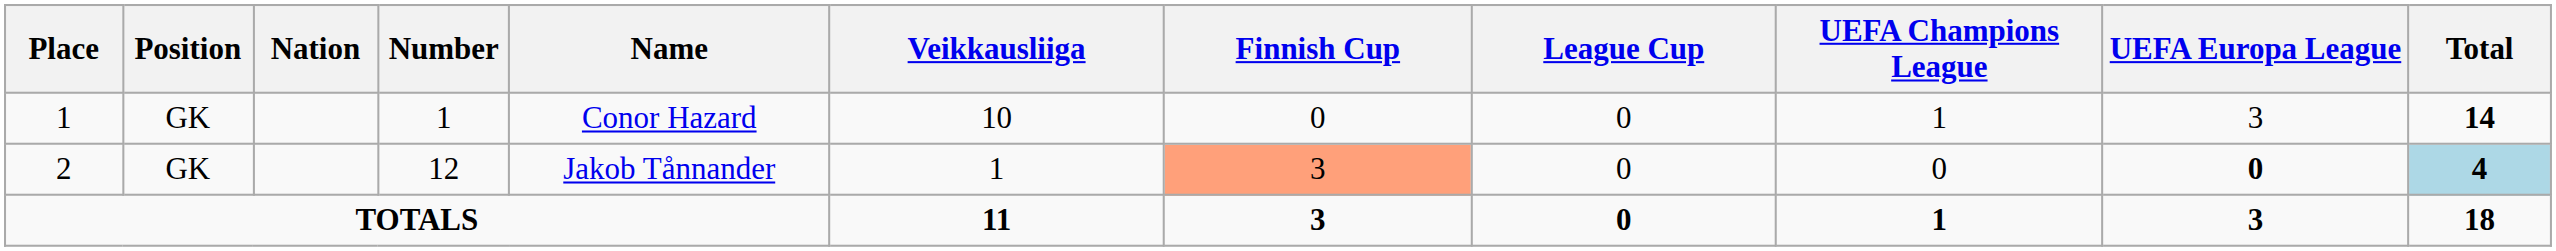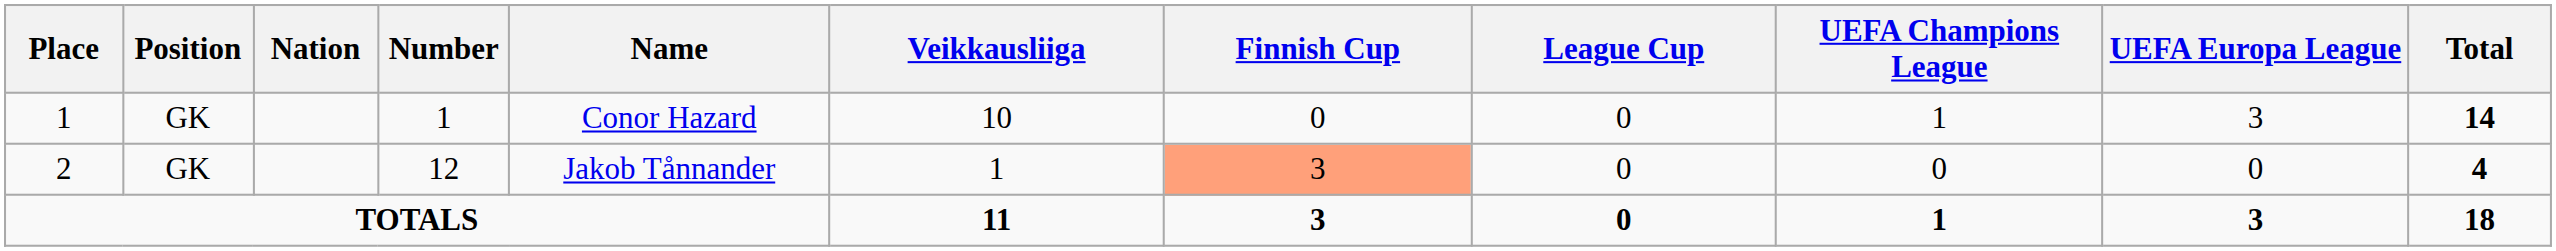(2255, 169) bold -> (2255, 169) normal
(2480, 169) lightblue background -> (2480, 169) no background
